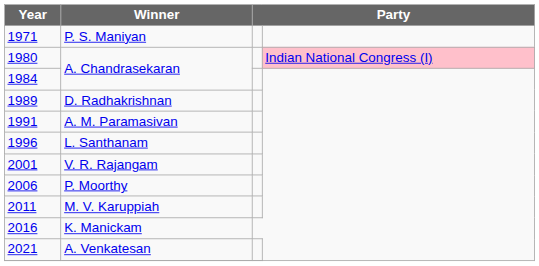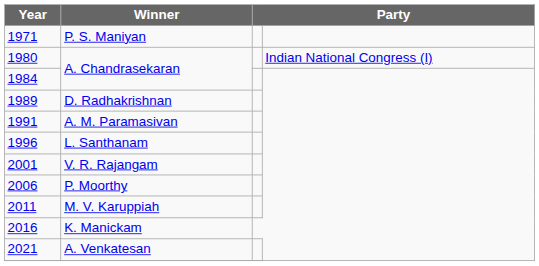(349, 57) pink background -> (349, 57) no background
